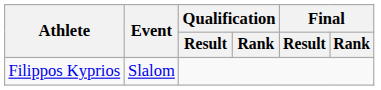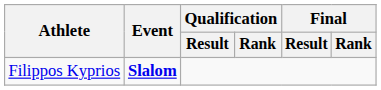(151, 71) normal -> (152, 71) bold
